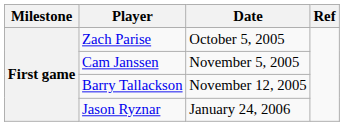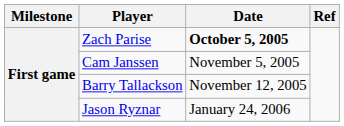(237, 39) normal -> (239, 39) bold
